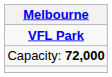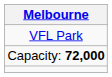(56, 35) bold -> (56, 35) normal
